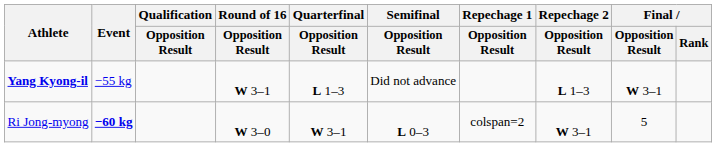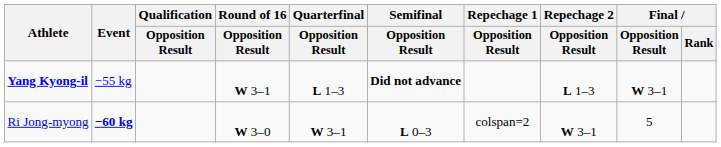(413, 81) normal -> (416, 81) bold
